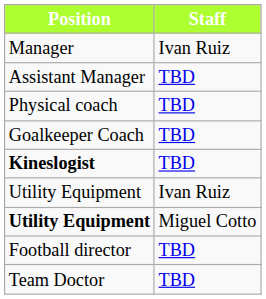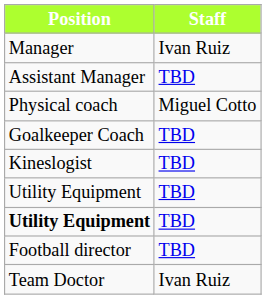(177, 105) TBD -> (207, 105) Miguel Cotto
(52, 163) bold -> (50, 163) normal
(194, 192) Ivan Ruiz -> (177, 192) TBD
(207, 221) Miguel Cotto -> (177, 221) TBD
(177, 279) TBD -> (194, 279) Ivan Ruiz
